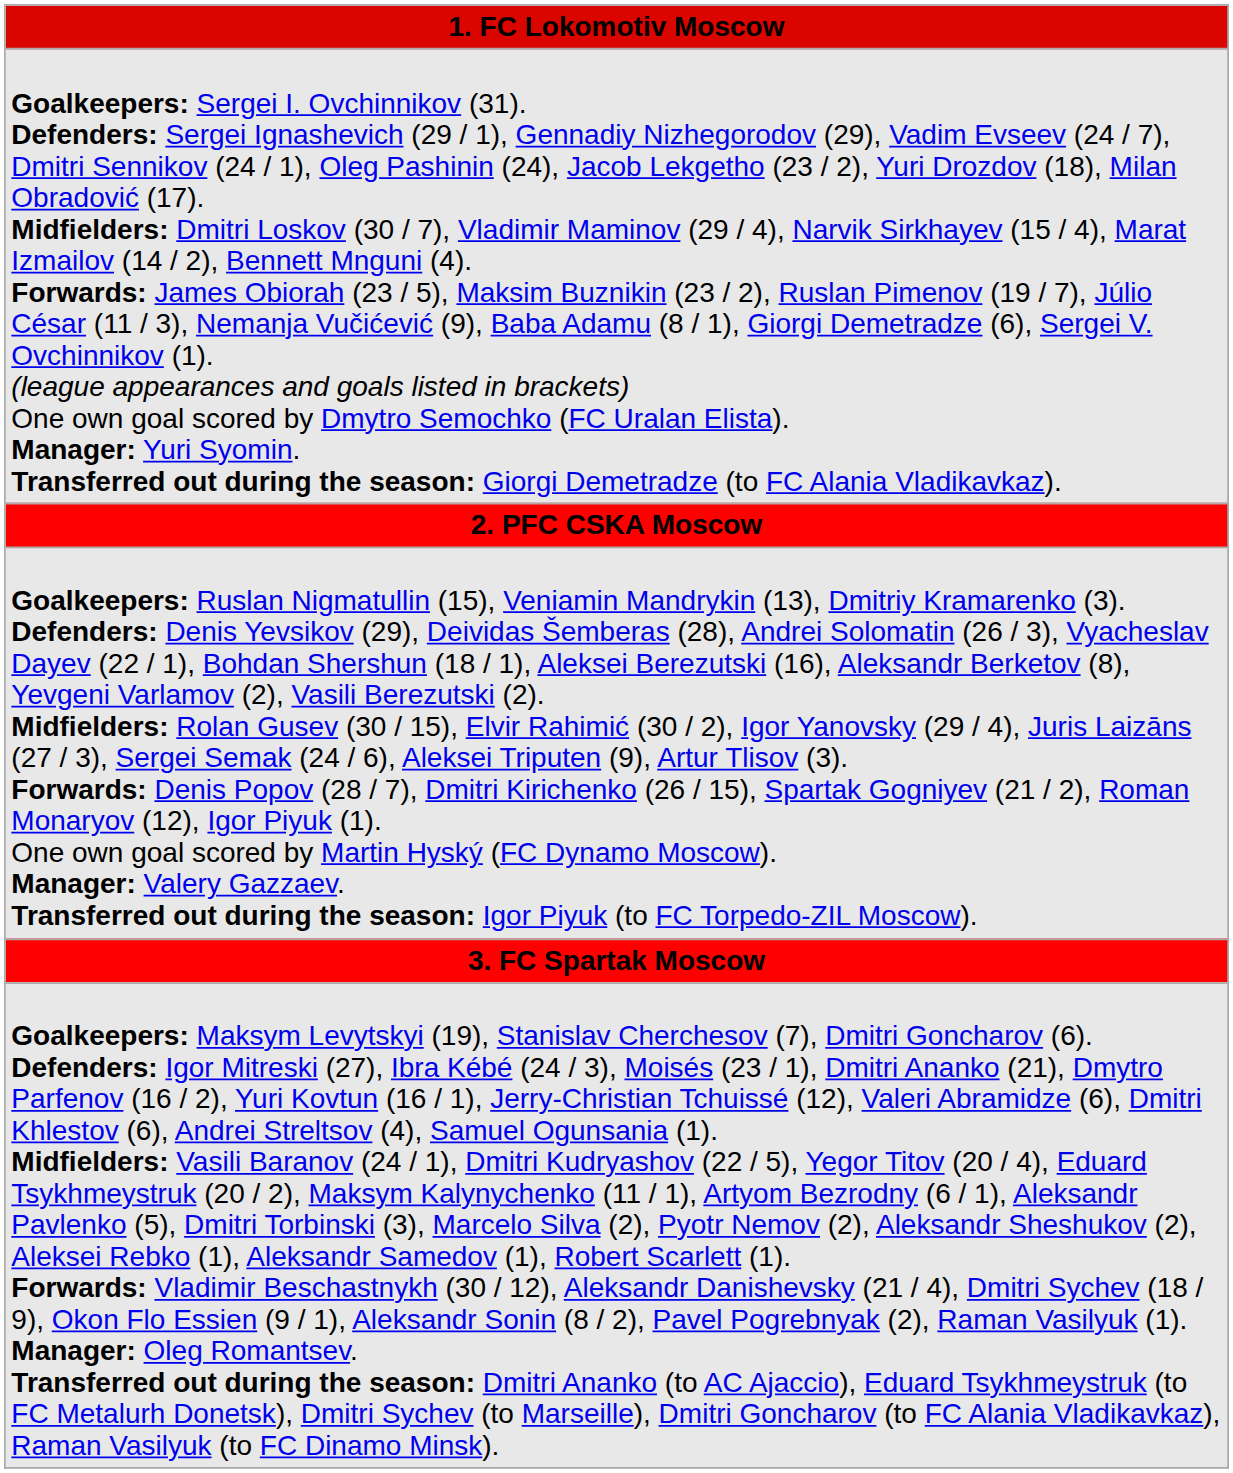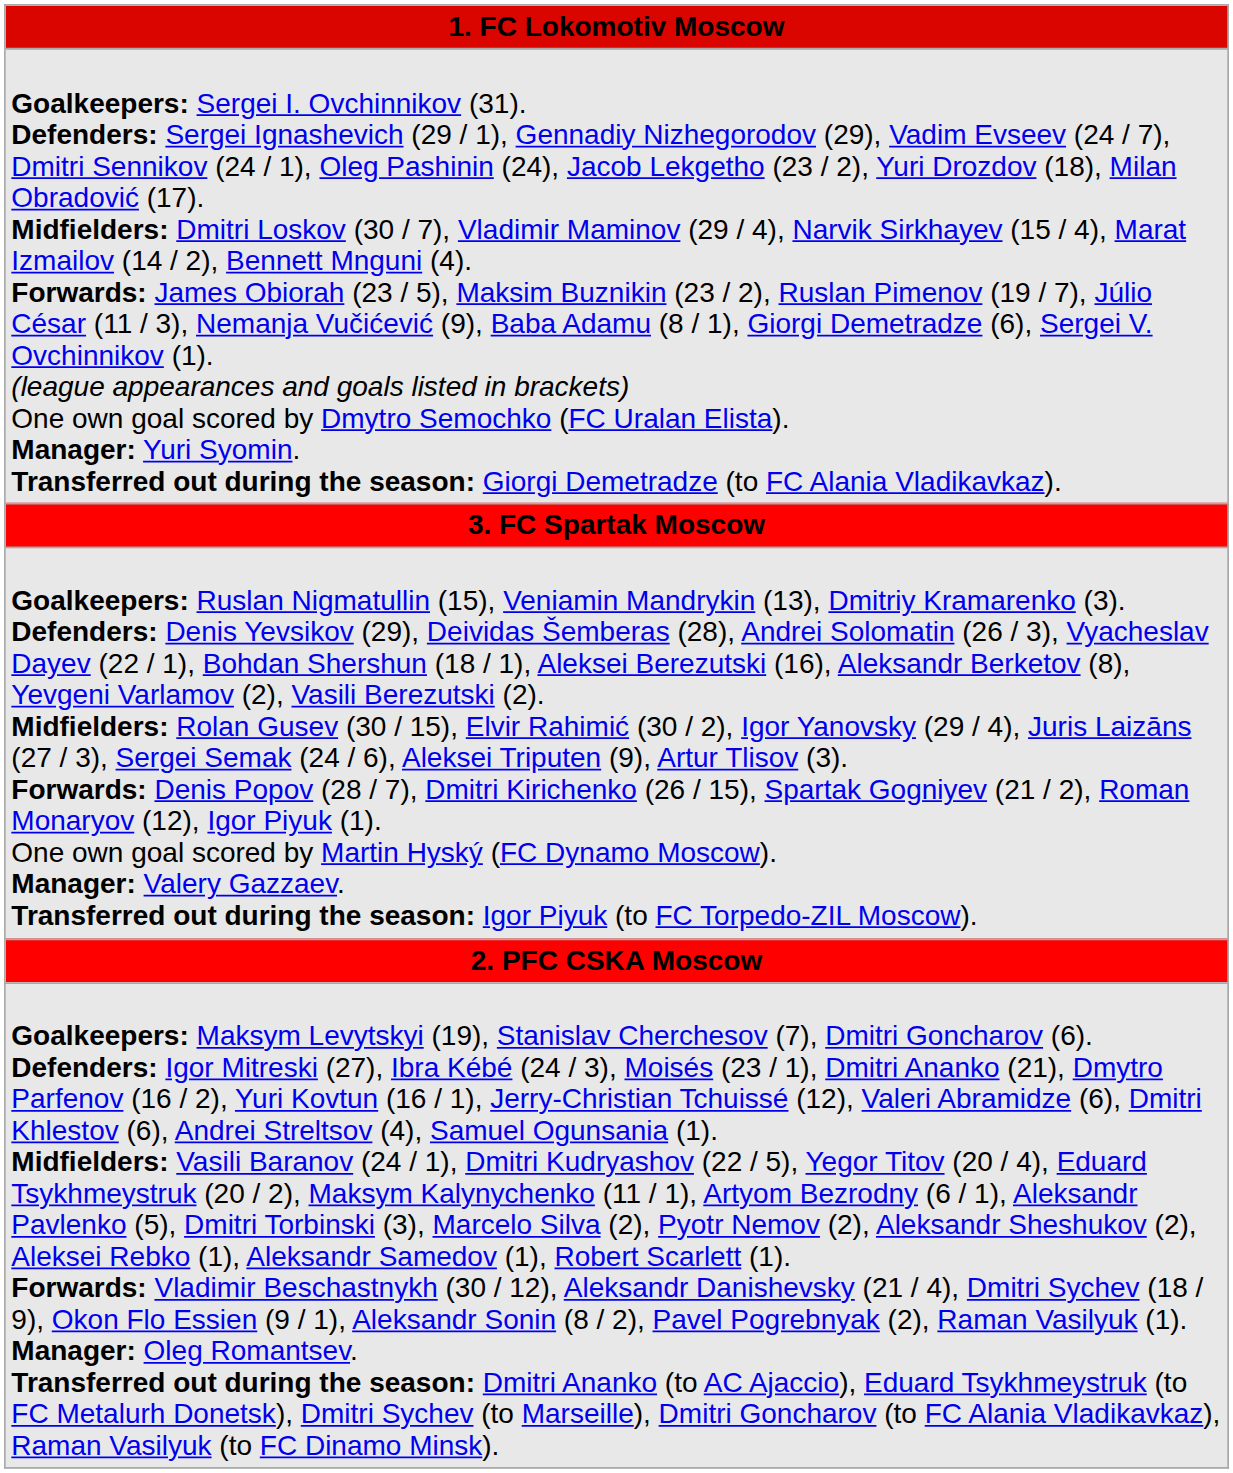(616, 525) 2. PFC CSKA Moscow -> (616, 525) 3. FC Spartak Moscow
(616, 960) 3. FC Spartak Moscow -> (616, 960) 2. PFC CSKA Moscow
